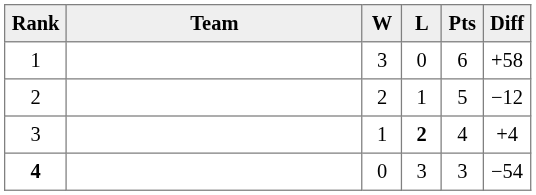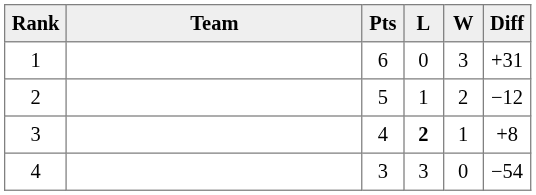columns swapped: (382, 23) <-> (462, 23)
(507, 60) +58 -> (507, 60) +31
(507, 134) +4 -> (507, 134) +8
(36, 171) bold -> (36, 171) normal
